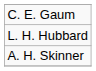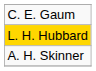(48, 35) no background -> (48, 35) gold background
